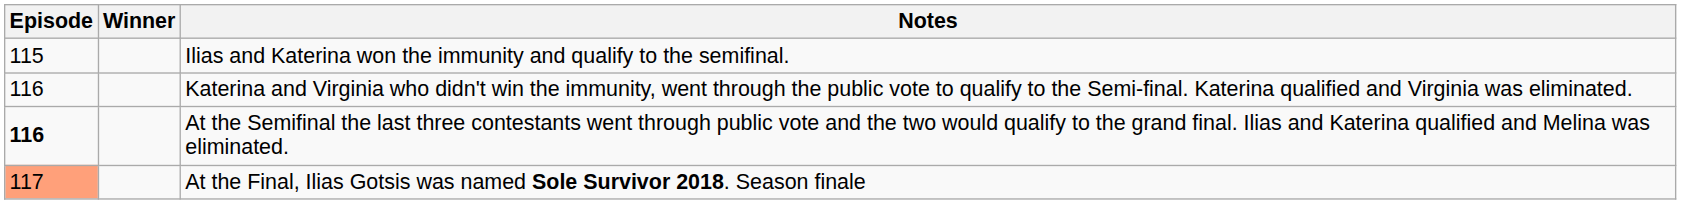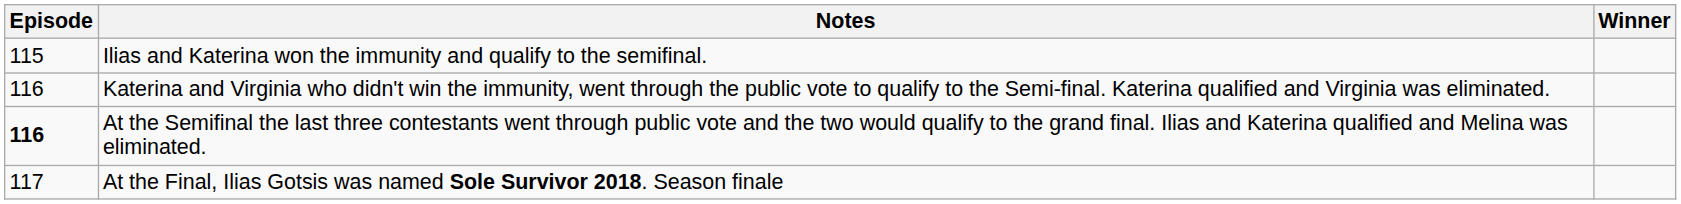columns swapped: (139, 21) <-> (928, 21)
(27, 181) lightsalmon background -> (27, 181) no background
